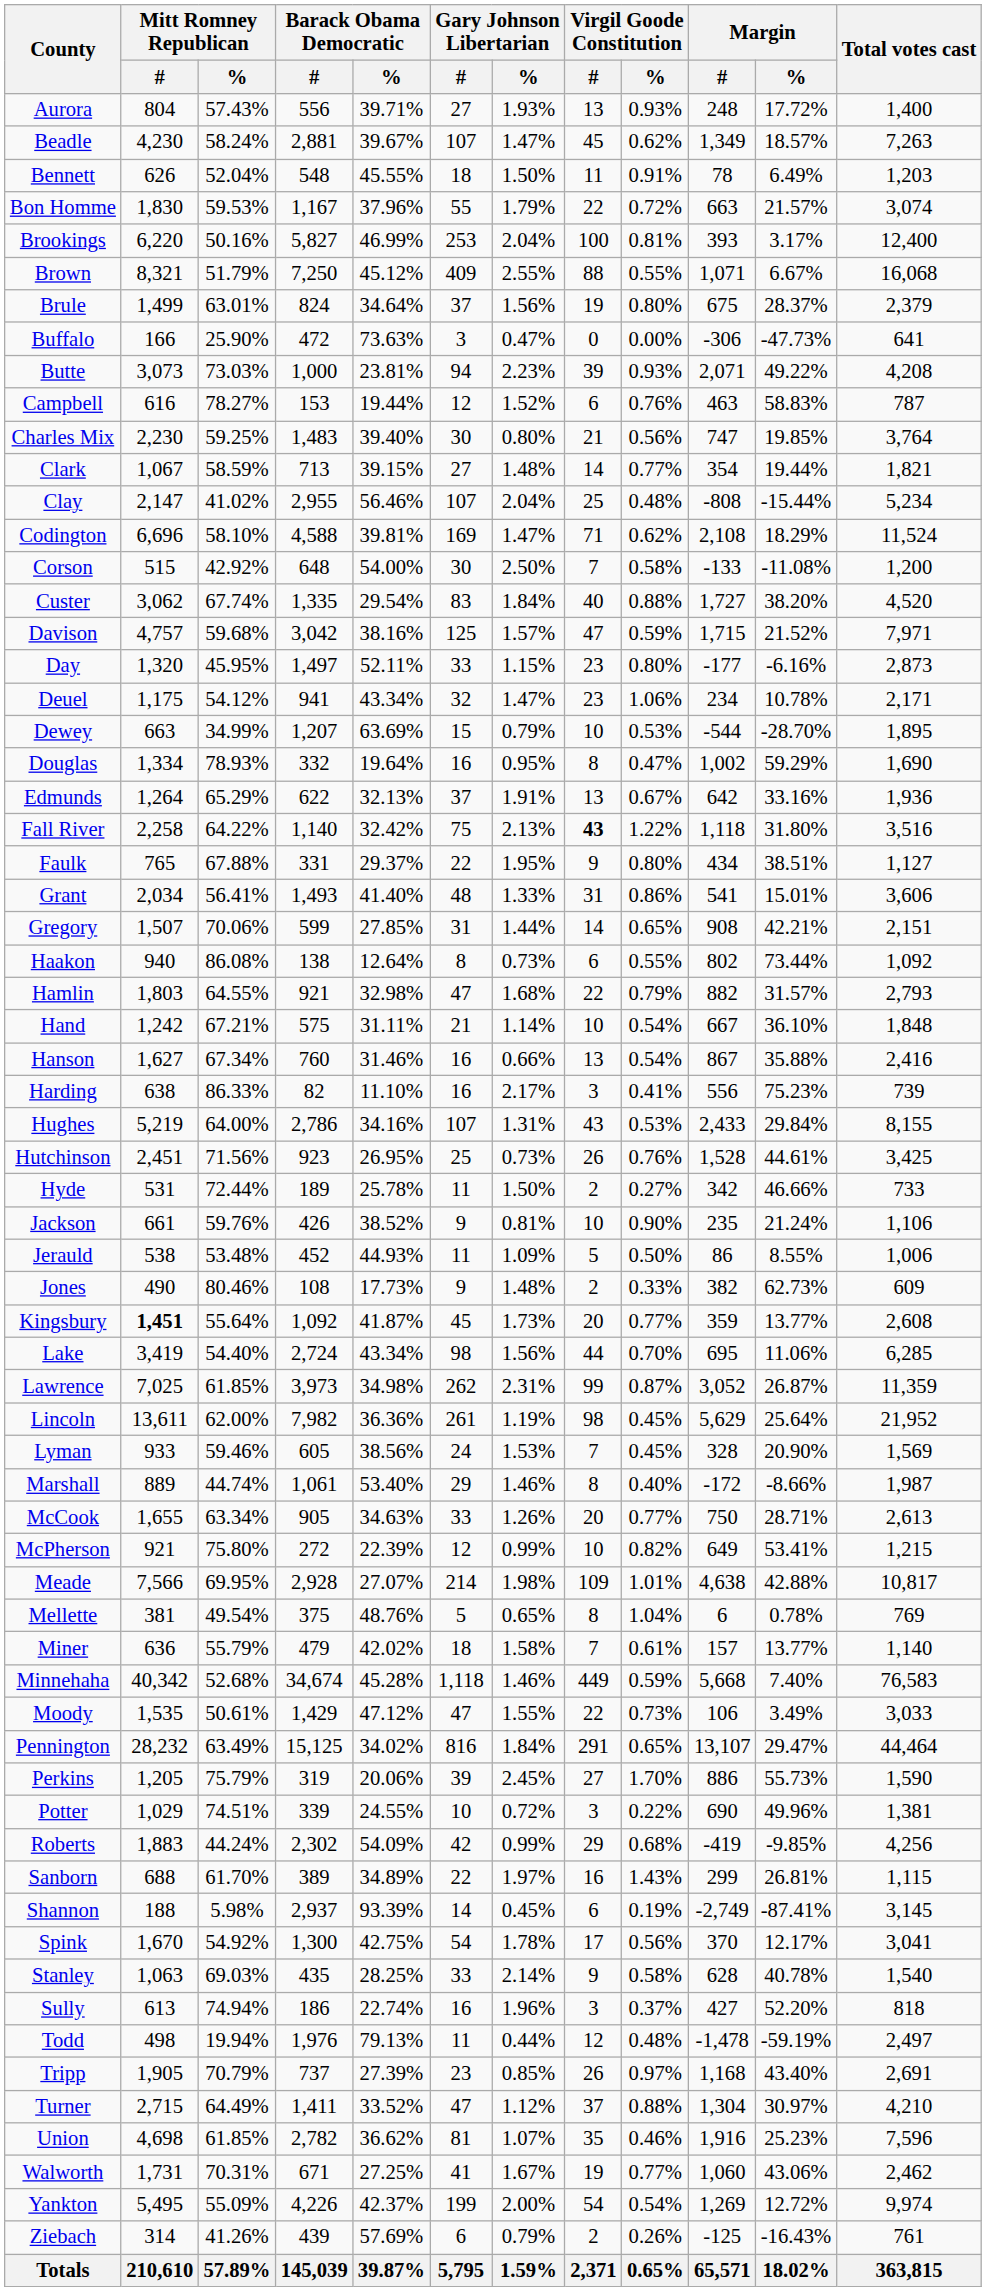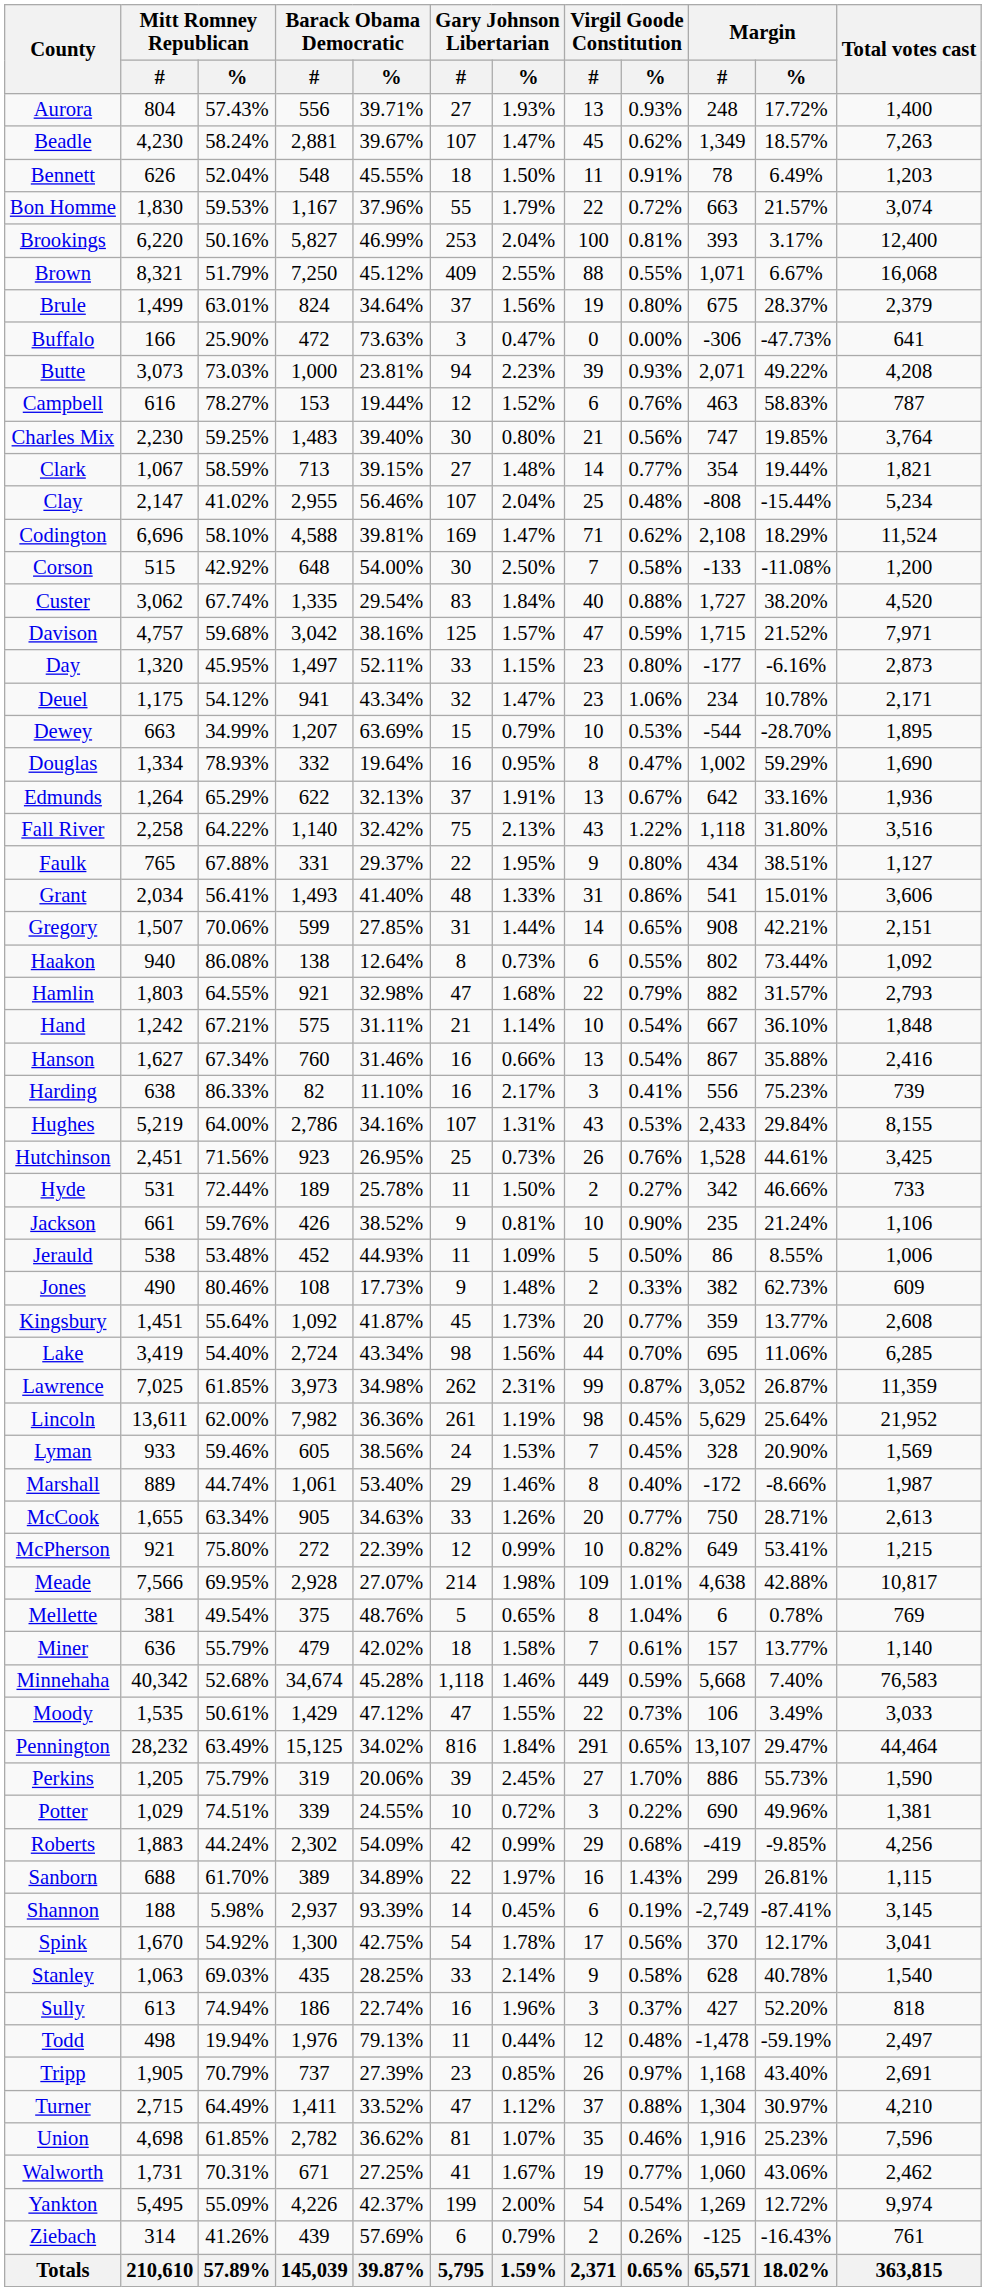(593, 829) bold -> (593, 829) normal
(160, 1320) bold -> (160, 1320) normal
